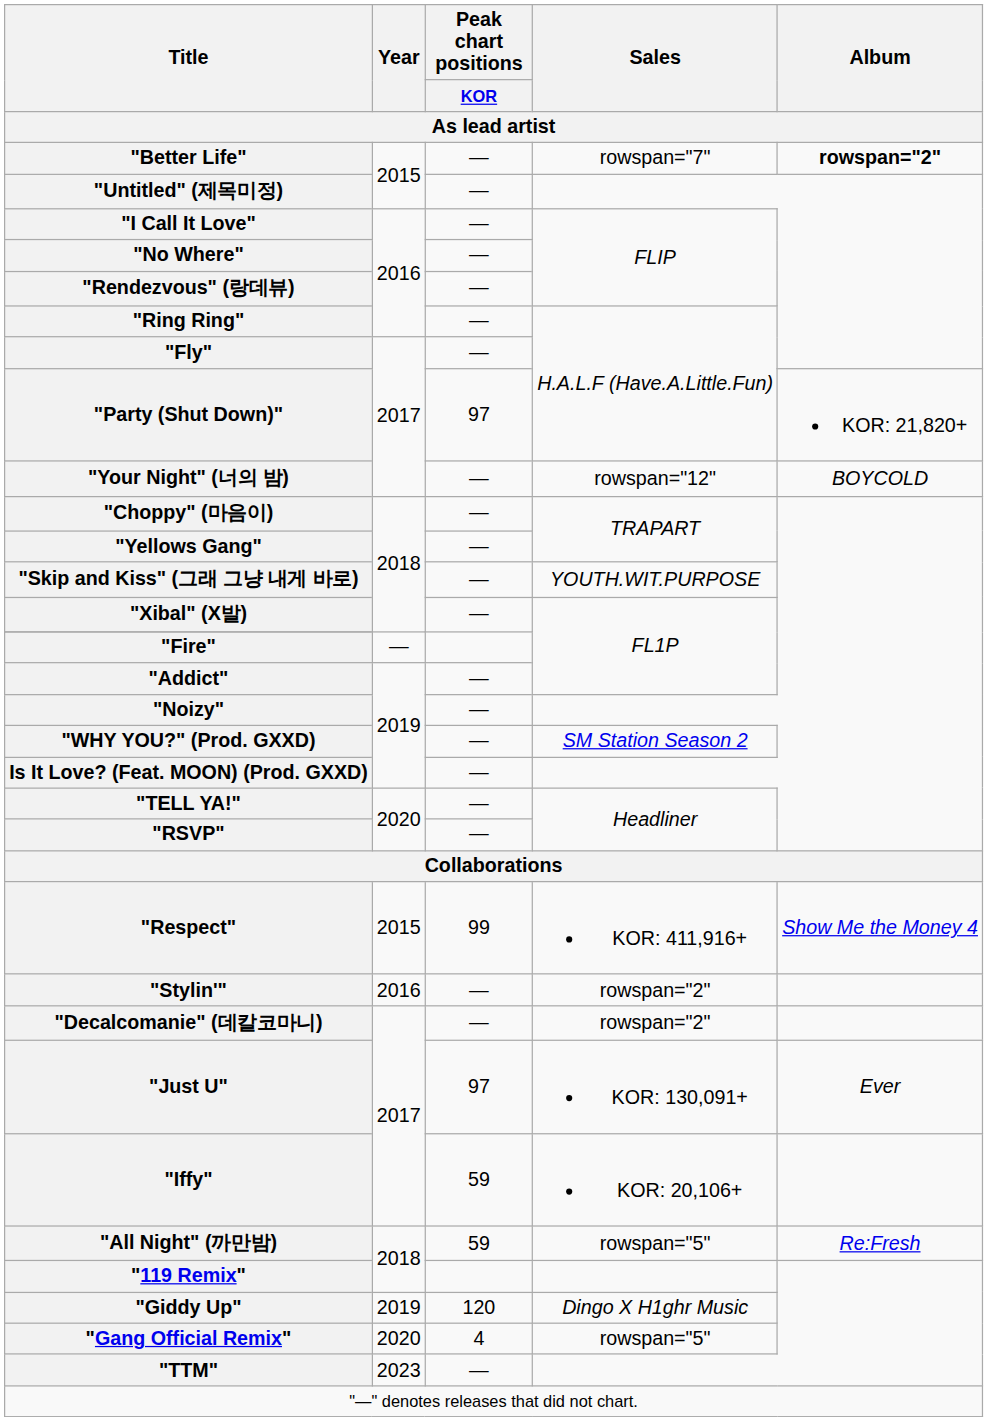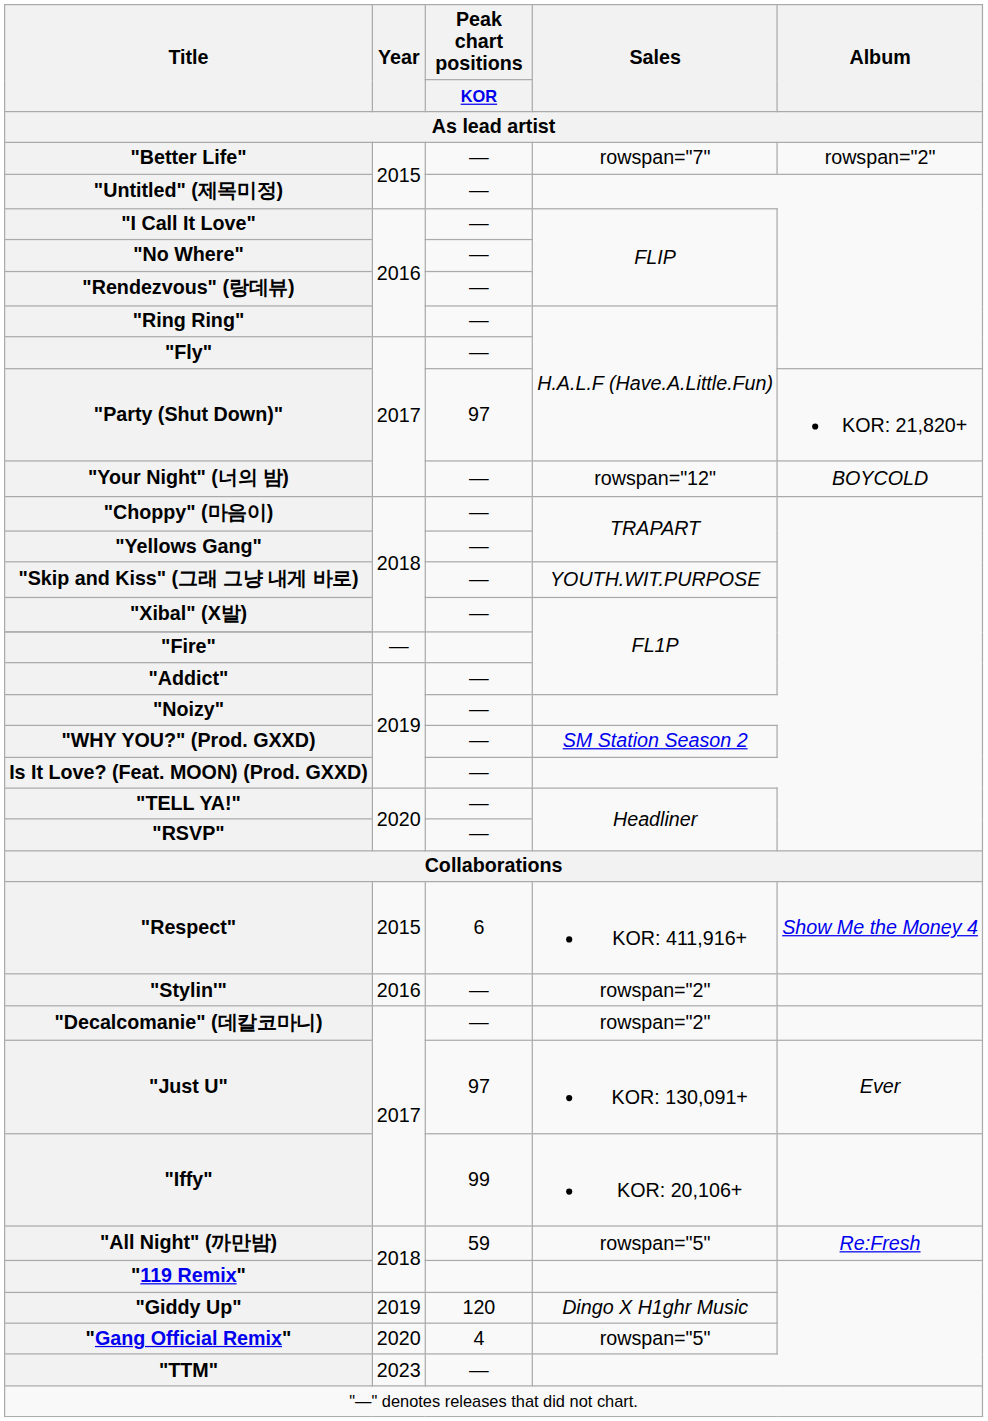(880, 158) bold -> (880, 158) normal
(479, 927) 99 -> (479, 927) 6
(479, 1179) 59 -> (479, 1179) 99
